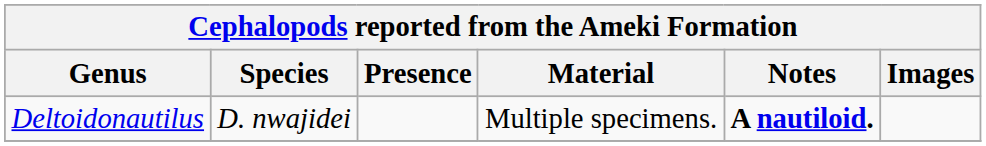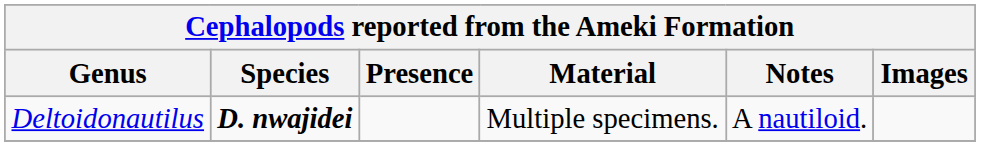(284, 118) normal -> (285, 118) bold
(802, 118) bold -> (800, 118) normal
